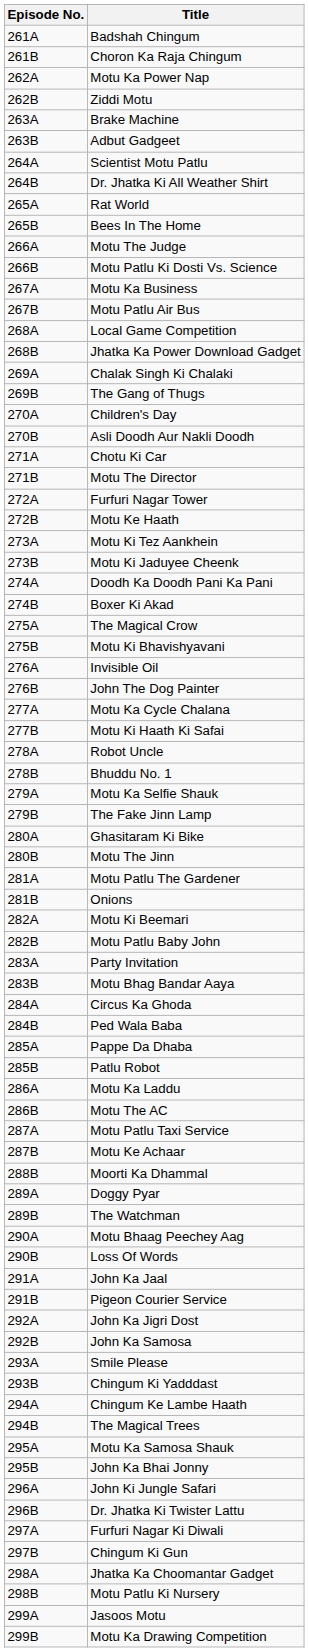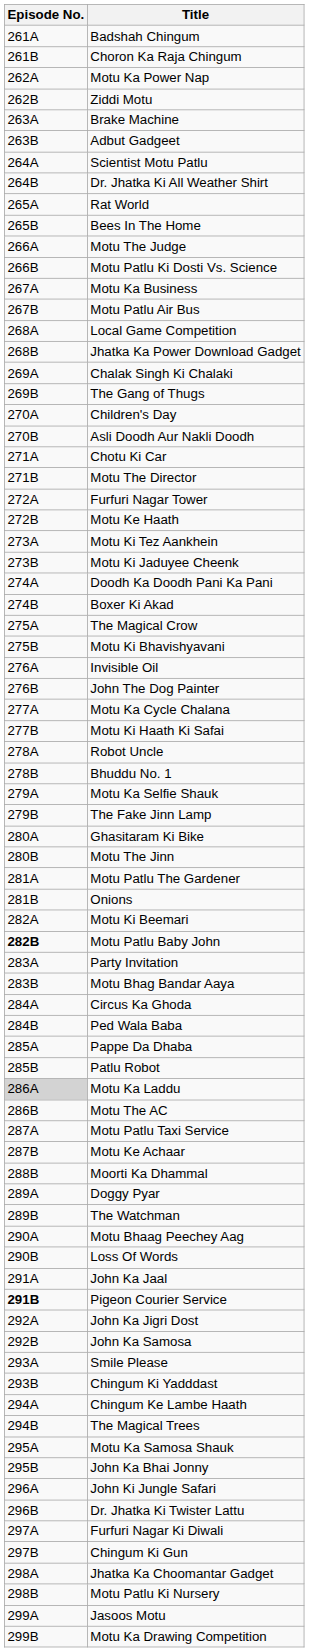(23, 941) normal -> (23, 941) bold
(23, 1089) no background -> (23, 1089) lightgrey background
(23, 1299) normal -> (23, 1299) bold
